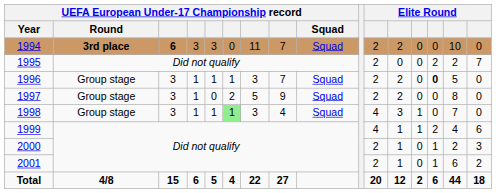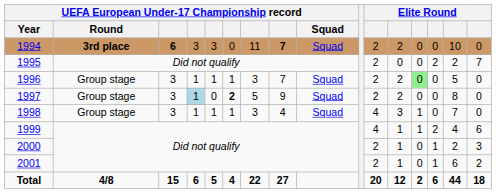(283, 46) normal -> (283, 46) bold
(420, 79) no background -> (420, 79) lightgreen background
(435, 79) bold -> (435, 79) normal
(196, 96) no background -> (196, 96) lightblue background
(232, 96) normal -> (232, 96) bold
(232, 113) lightgreen background -> (232, 113) no background
